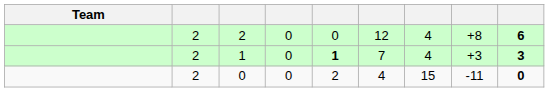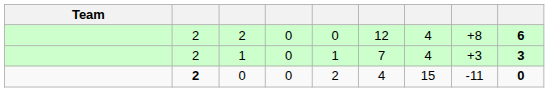(335, 55) bold -> (335, 55) normal
(196, 76) normal -> (196, 76) bold
